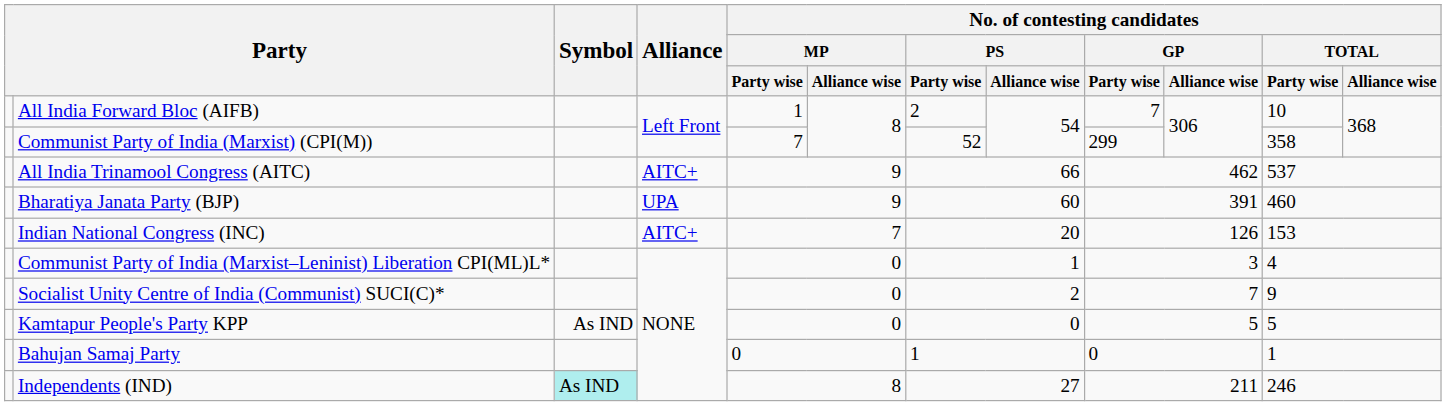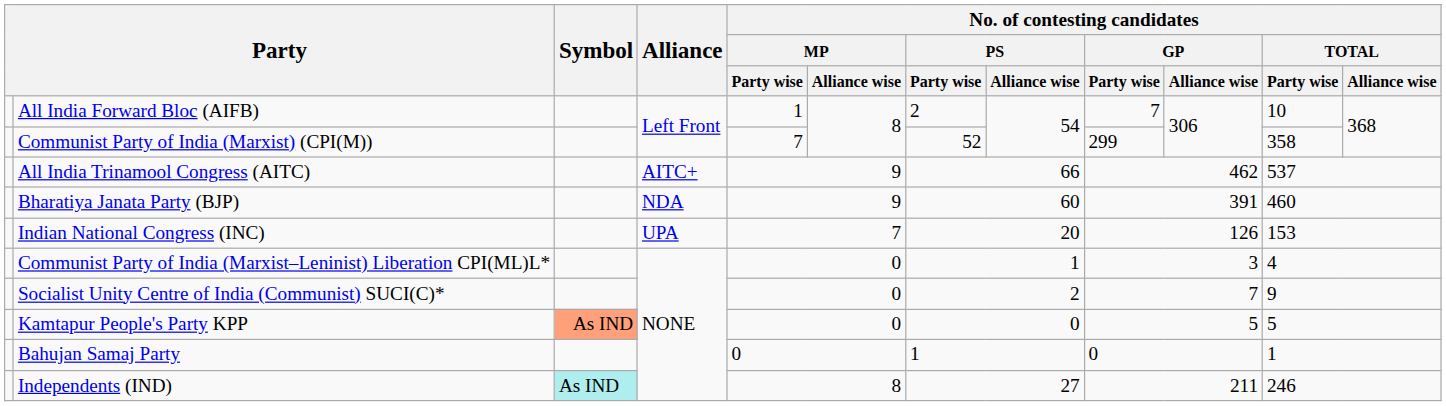(660, 202) UPA -> (663, 202) NDA
(670, 232) AITC+ -> (660, 232) UPA
(603, 324) no background -> (603, 324) lightsalmon background
